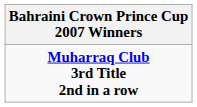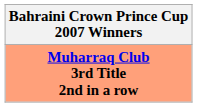(99, 73) no background -> (99, 73) lightsalmon background
